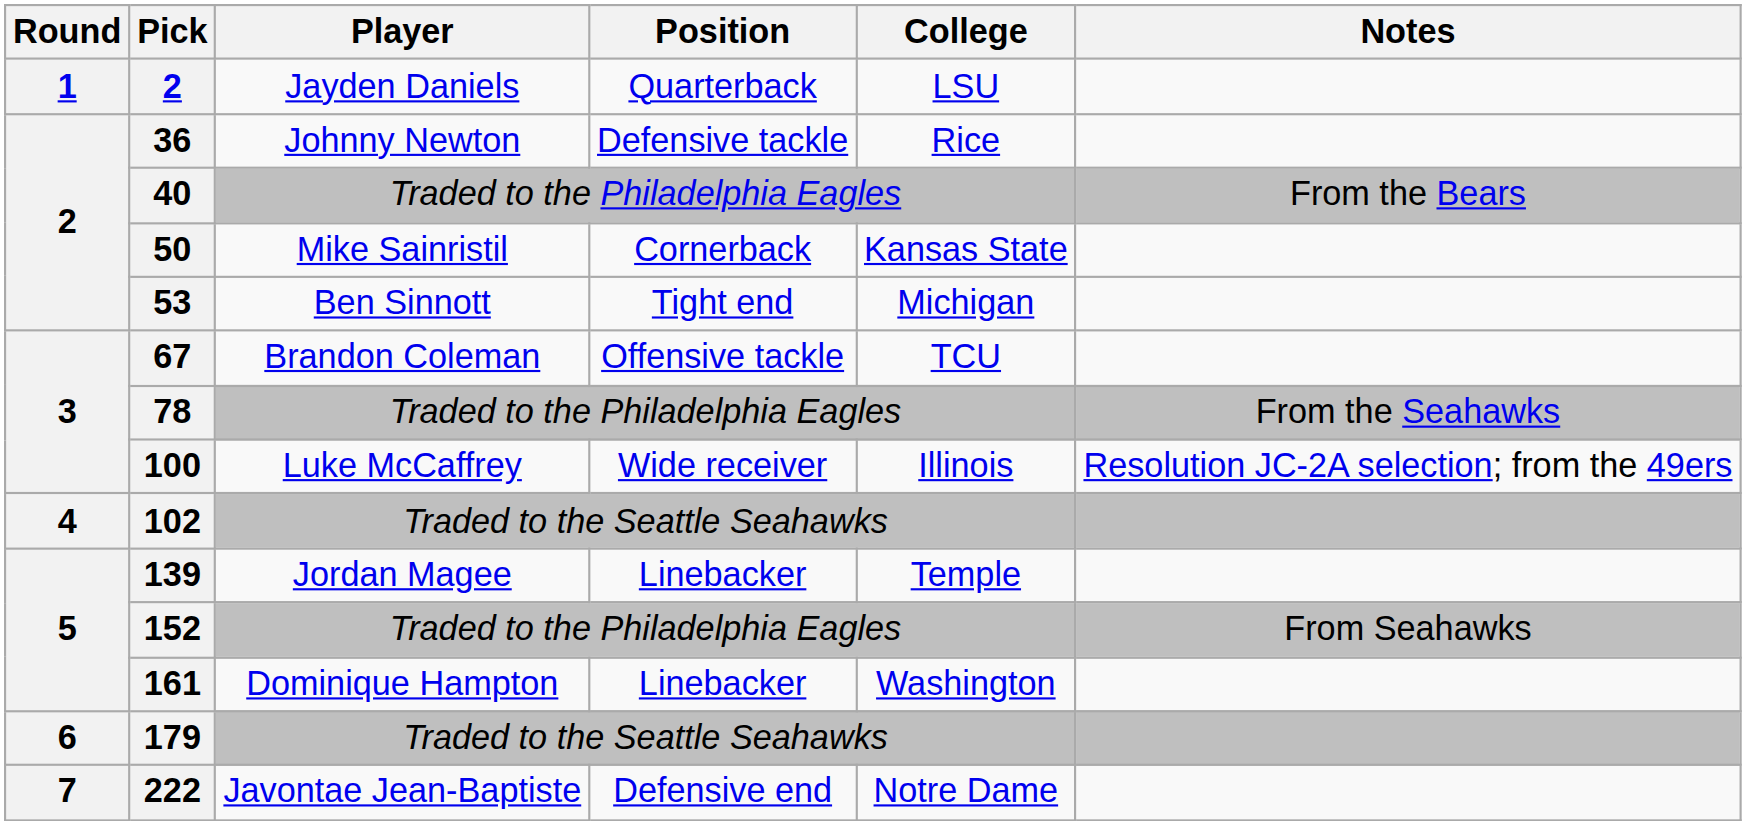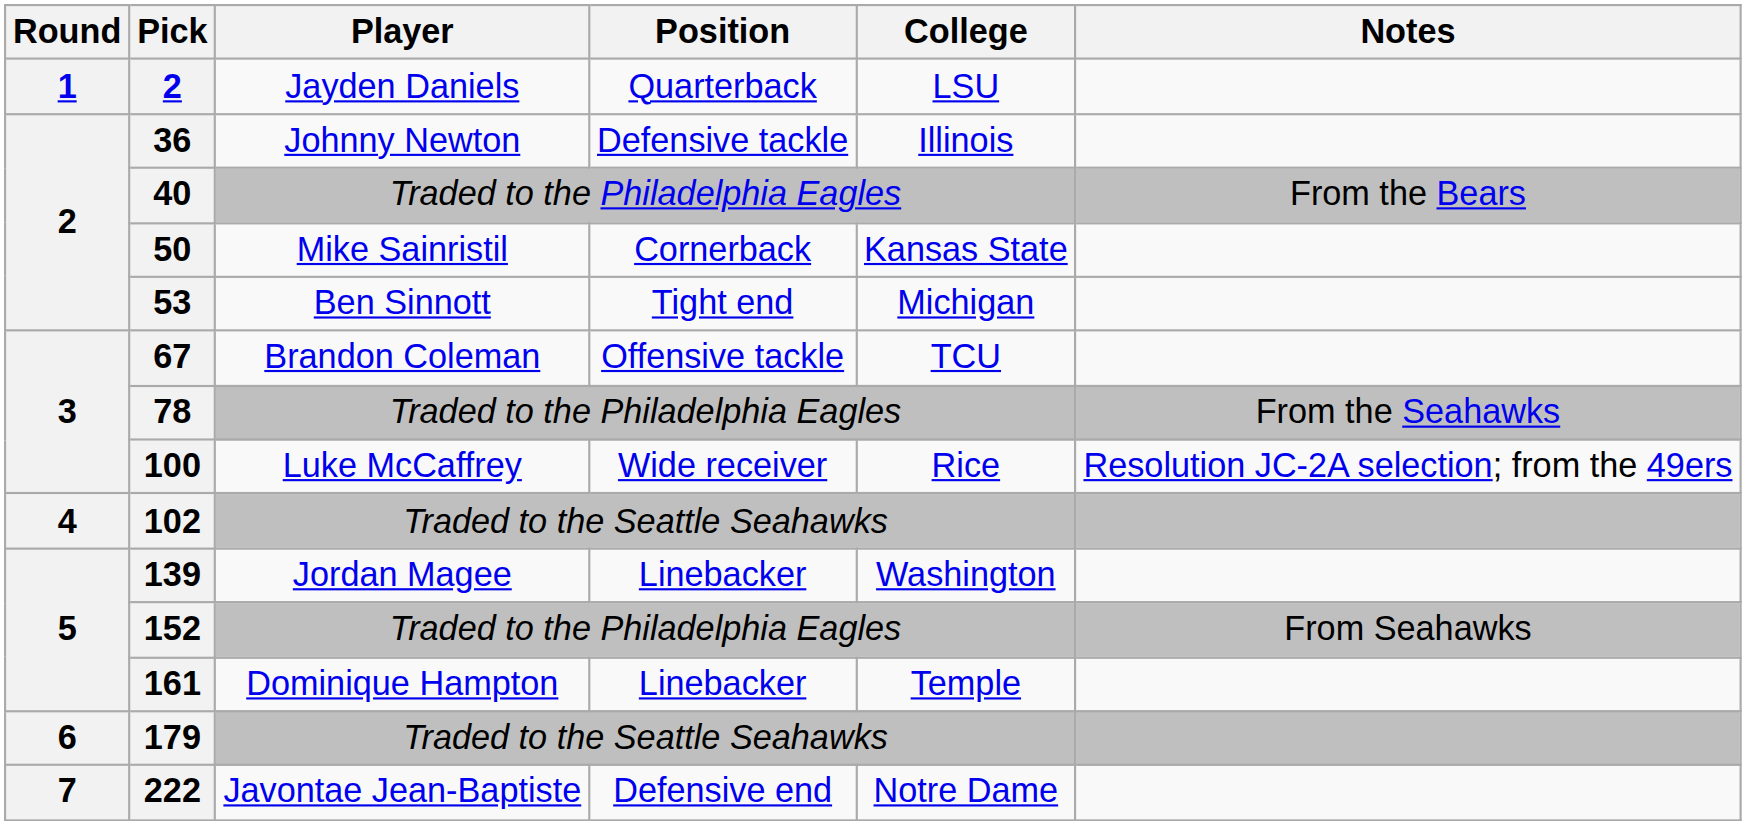(966, 140) Rice -> (966, 140) Illinois
(966, 466) Illinois -> (966, 466) Rice
(966, 574) Temple -> (966, 574) Washington
(966, 683) Washington -> (966, 683) Temple
